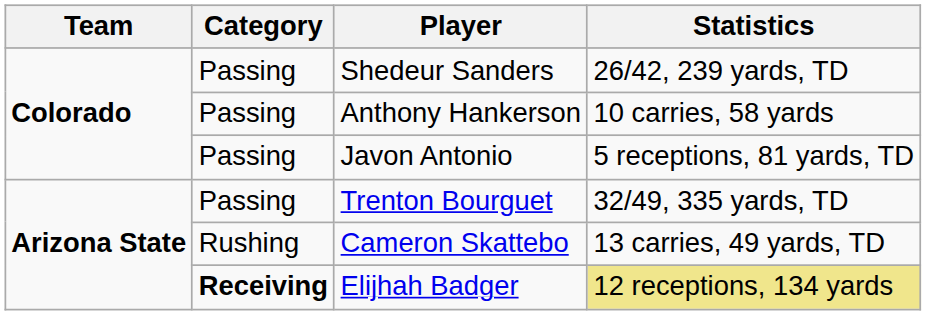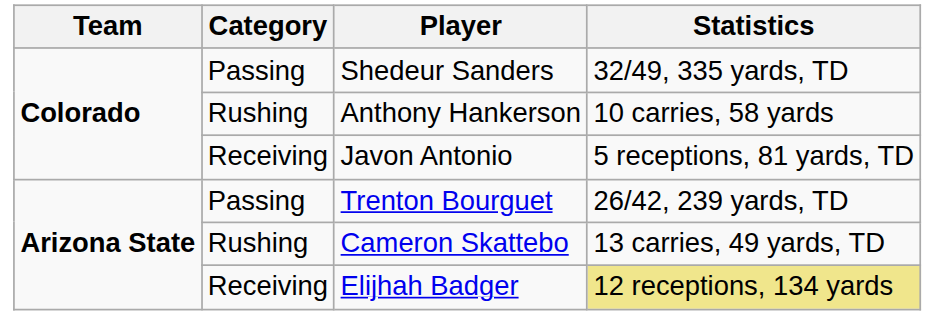(721, 69) 26/42, 239 yards, TD -> (721, 69) 32/49, 335 yards, TD
(247, 113) Passing -> (258, 113) Rushing
(247, 156) Passing -> (268, 156) Receiving
(721, 200) 32/49, 335 yards, TD -> (721, 200) 26/42, 239 yards, TD
(263, 286) bold -> (268, 286) normal
